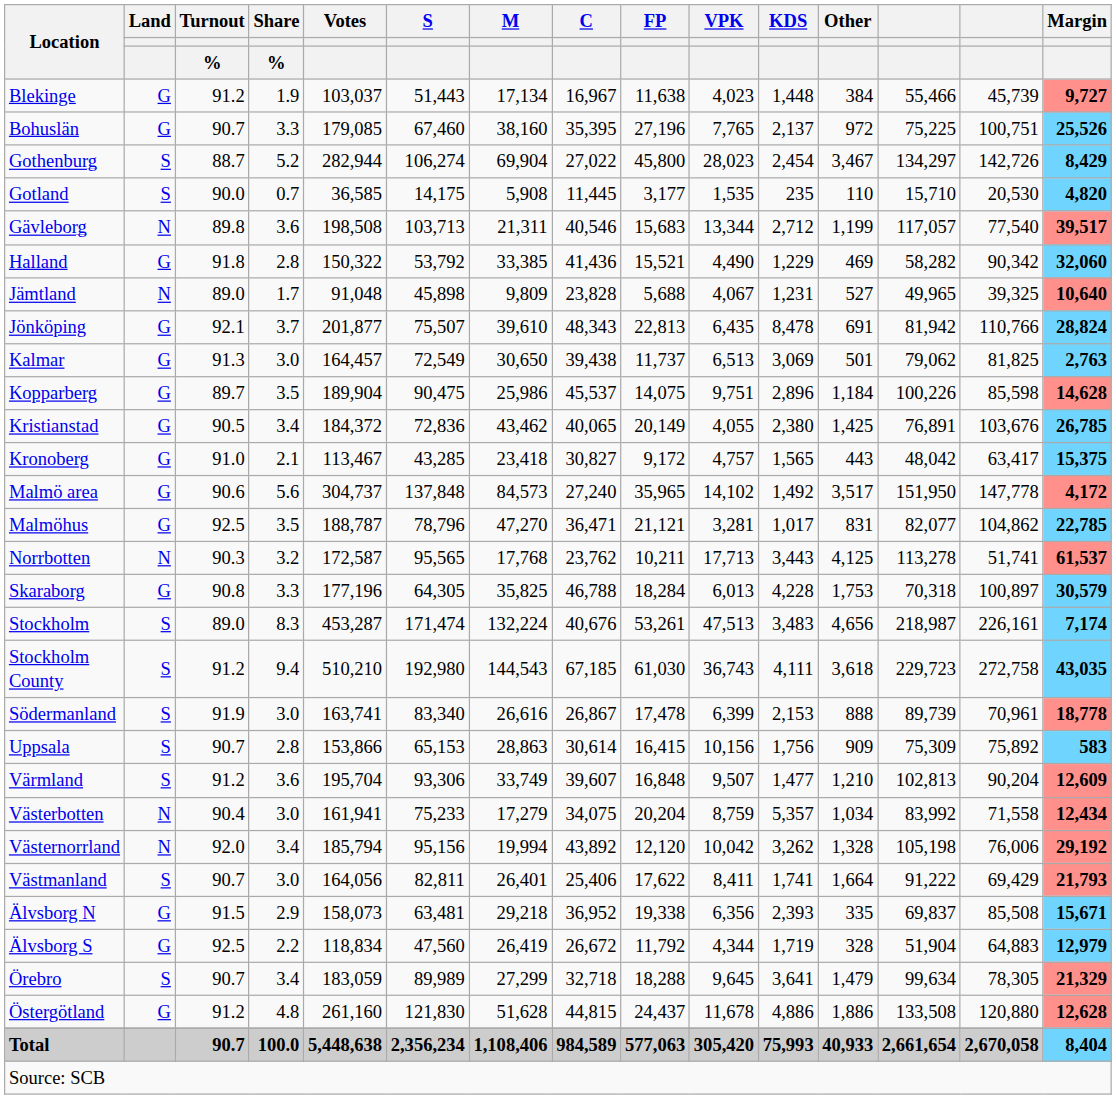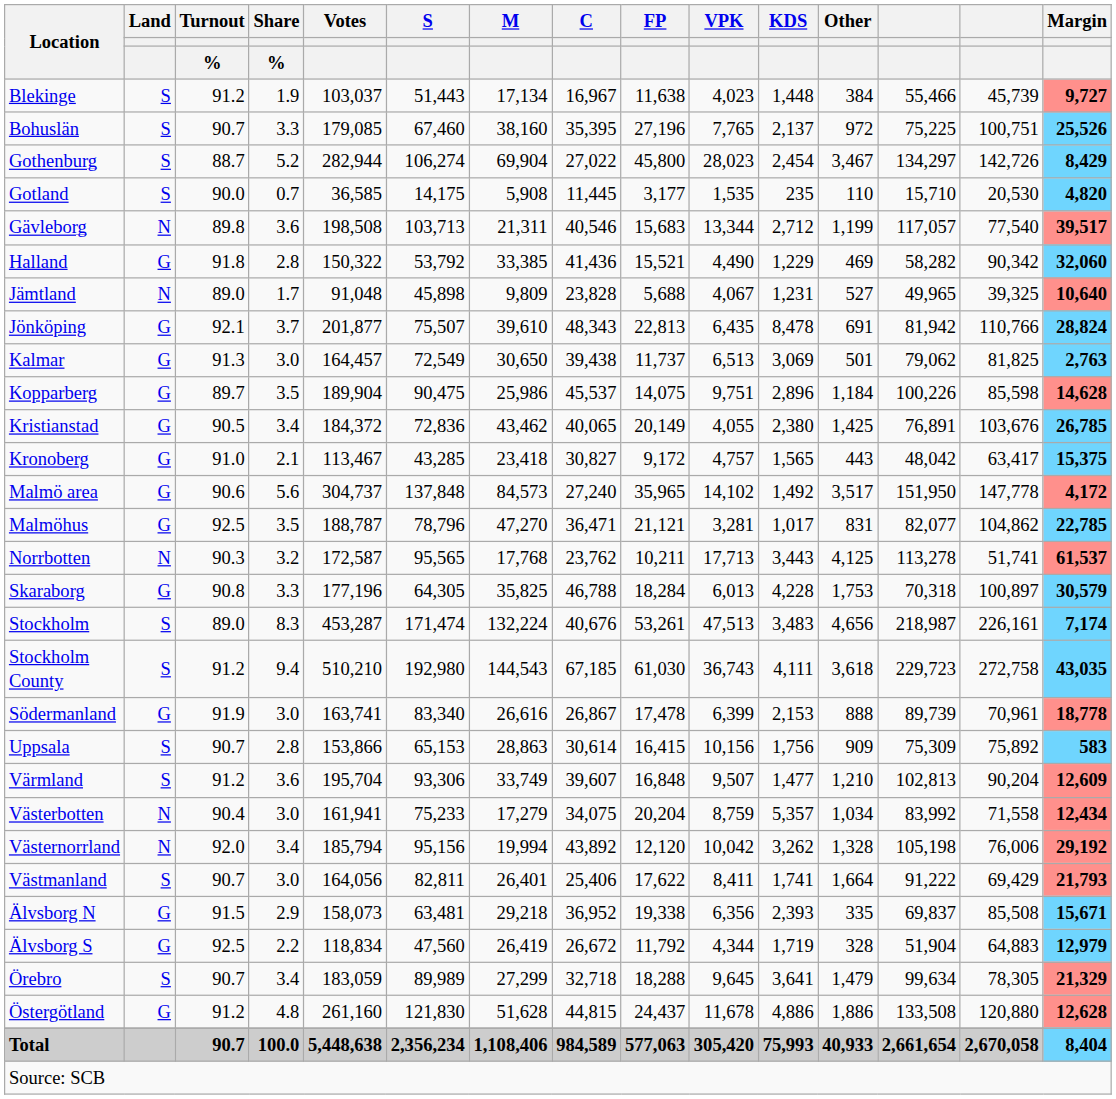(164, 95) G -> (166, 95) S
(164, 128) G -> (166, 128) S
(166, 714) S -> (164, 714) G
